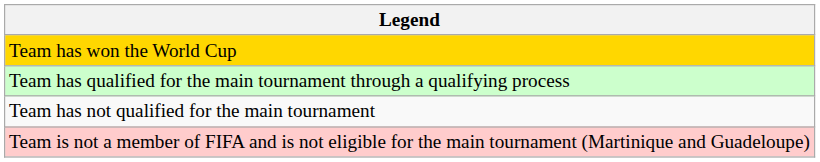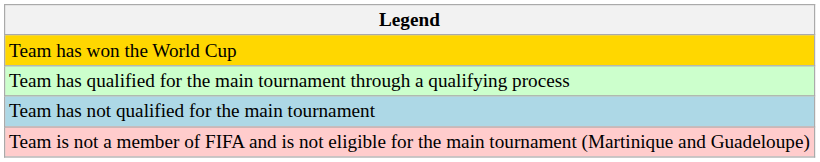(192, 111) no background -> (192, 111) lightblue background
